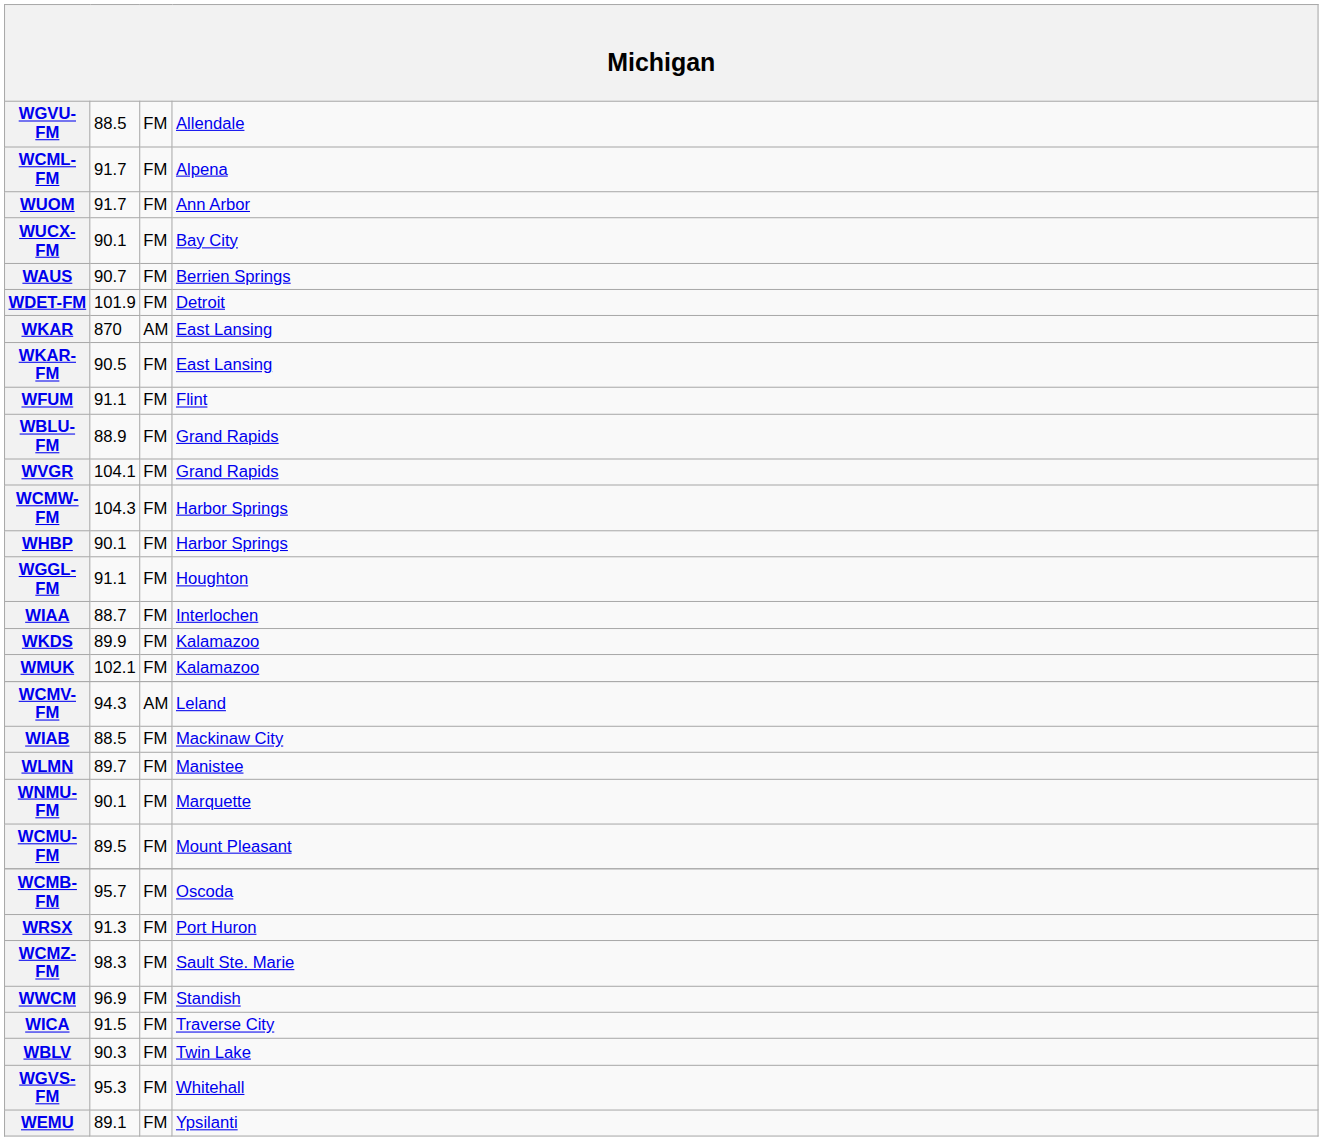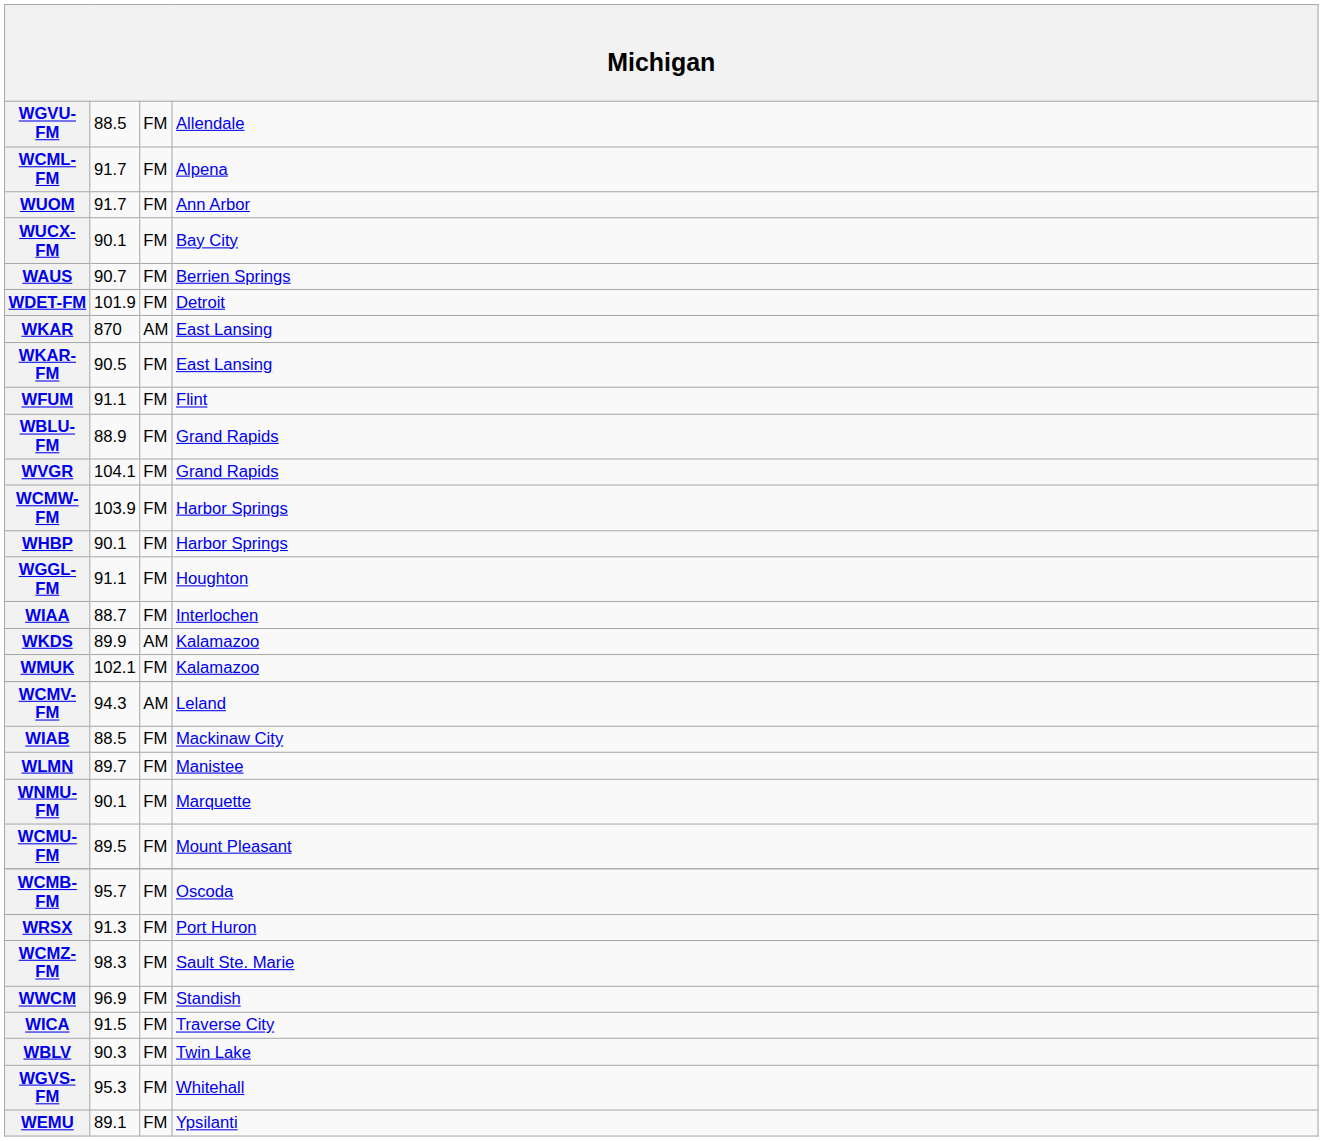(115, 507) 104.3 -> (115, 507) 103.9
(155, 641) FM -> (156, 641) AM
